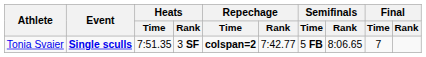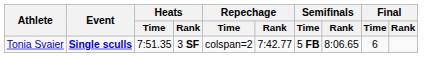(231, 45) bold -> (229, 45) normal
(378, 45) 7 -> (375, 45) 6
